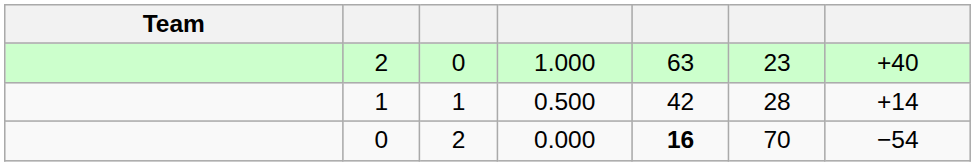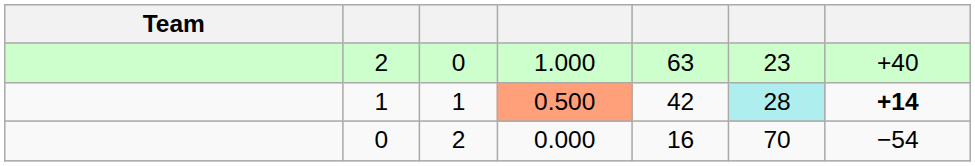(565, 101) no background -> (565, 101) lightsalmon background
(777, 101) no background -> (777, 101) paleturquoise background
(898, 101) normal -> (898, 101) bold
(681, 140) bold -> (681, 140) normal
